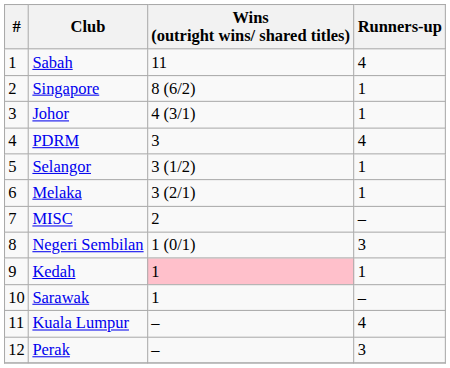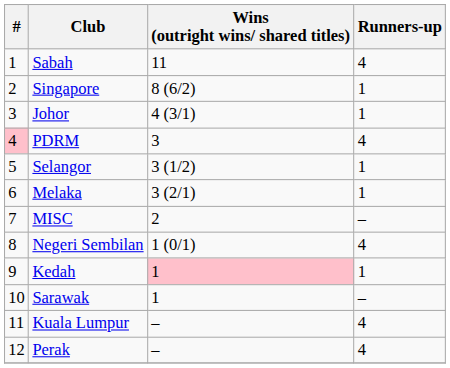(12, 140) no background -> (12, 140) pink background
(362, 245) 3 -> (362, 245) 4
(362, 349) 3 -> (362, 349) 4
